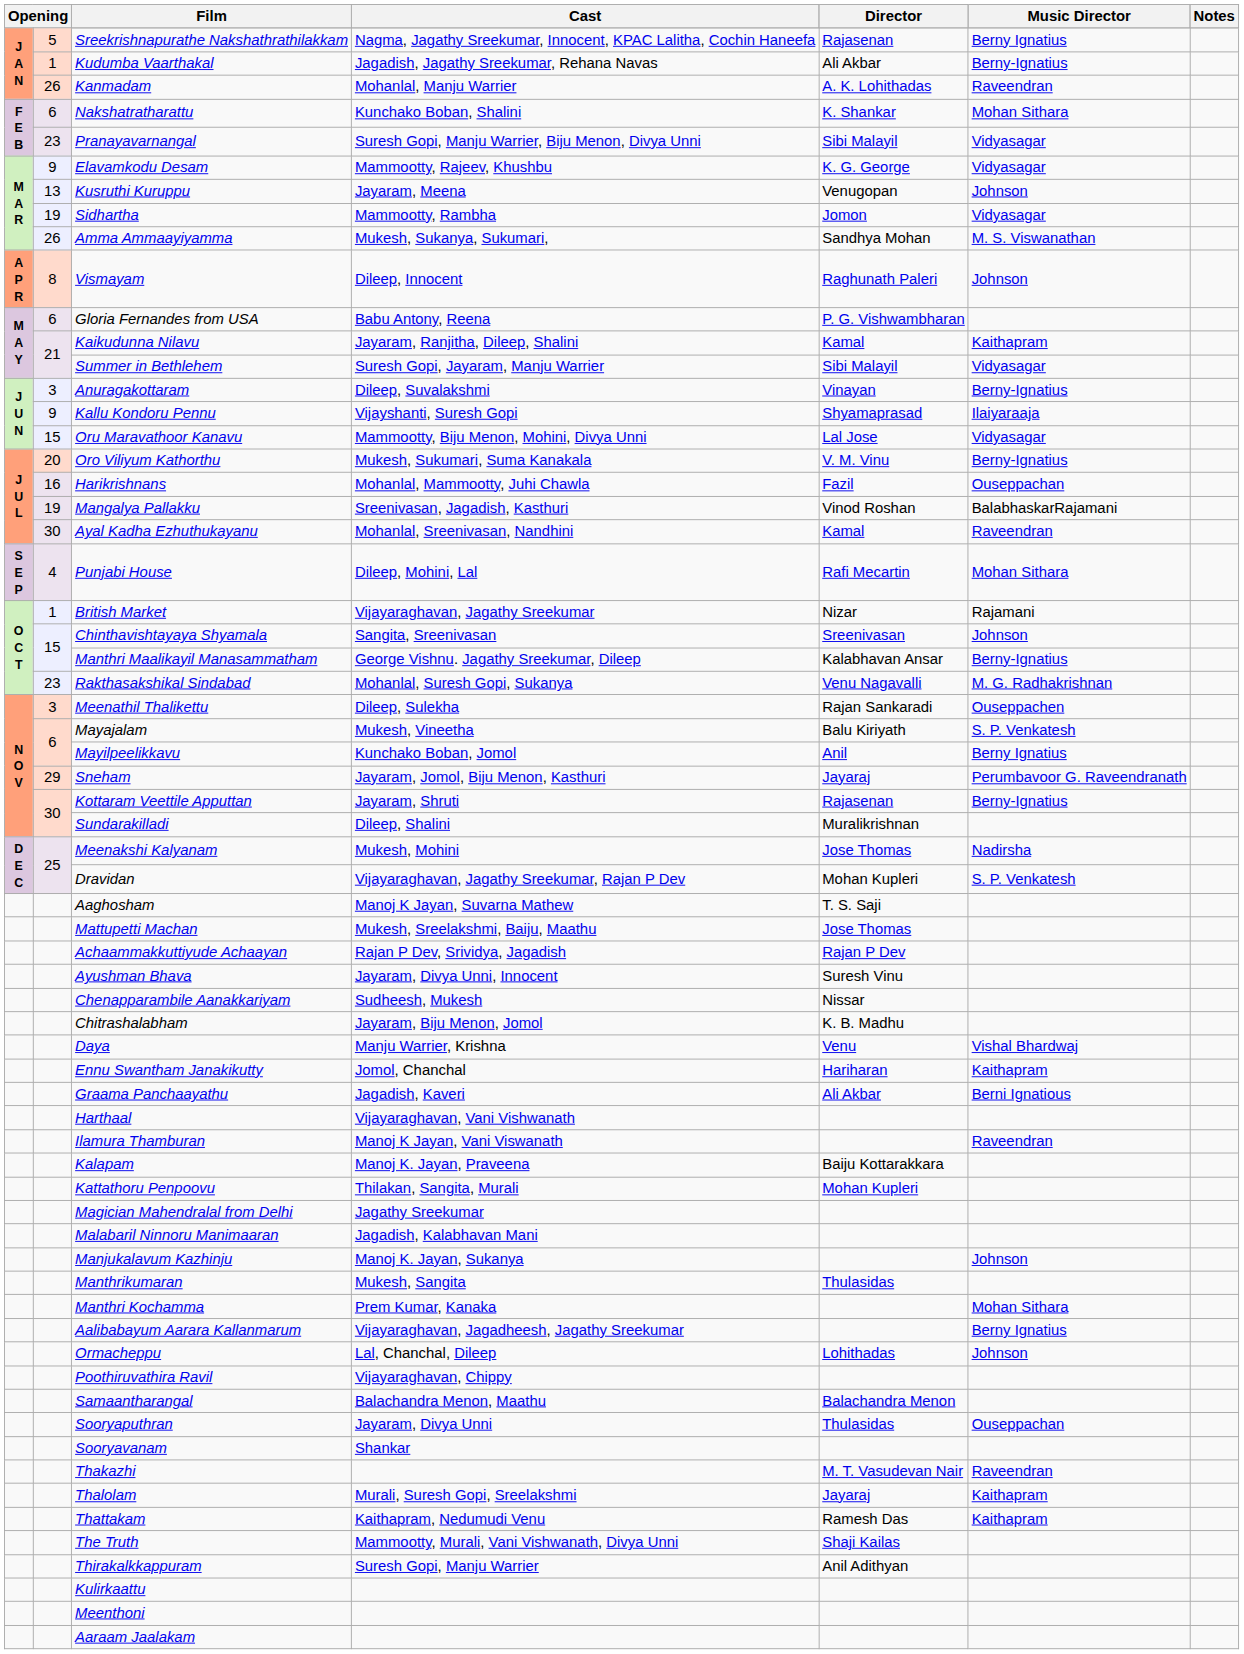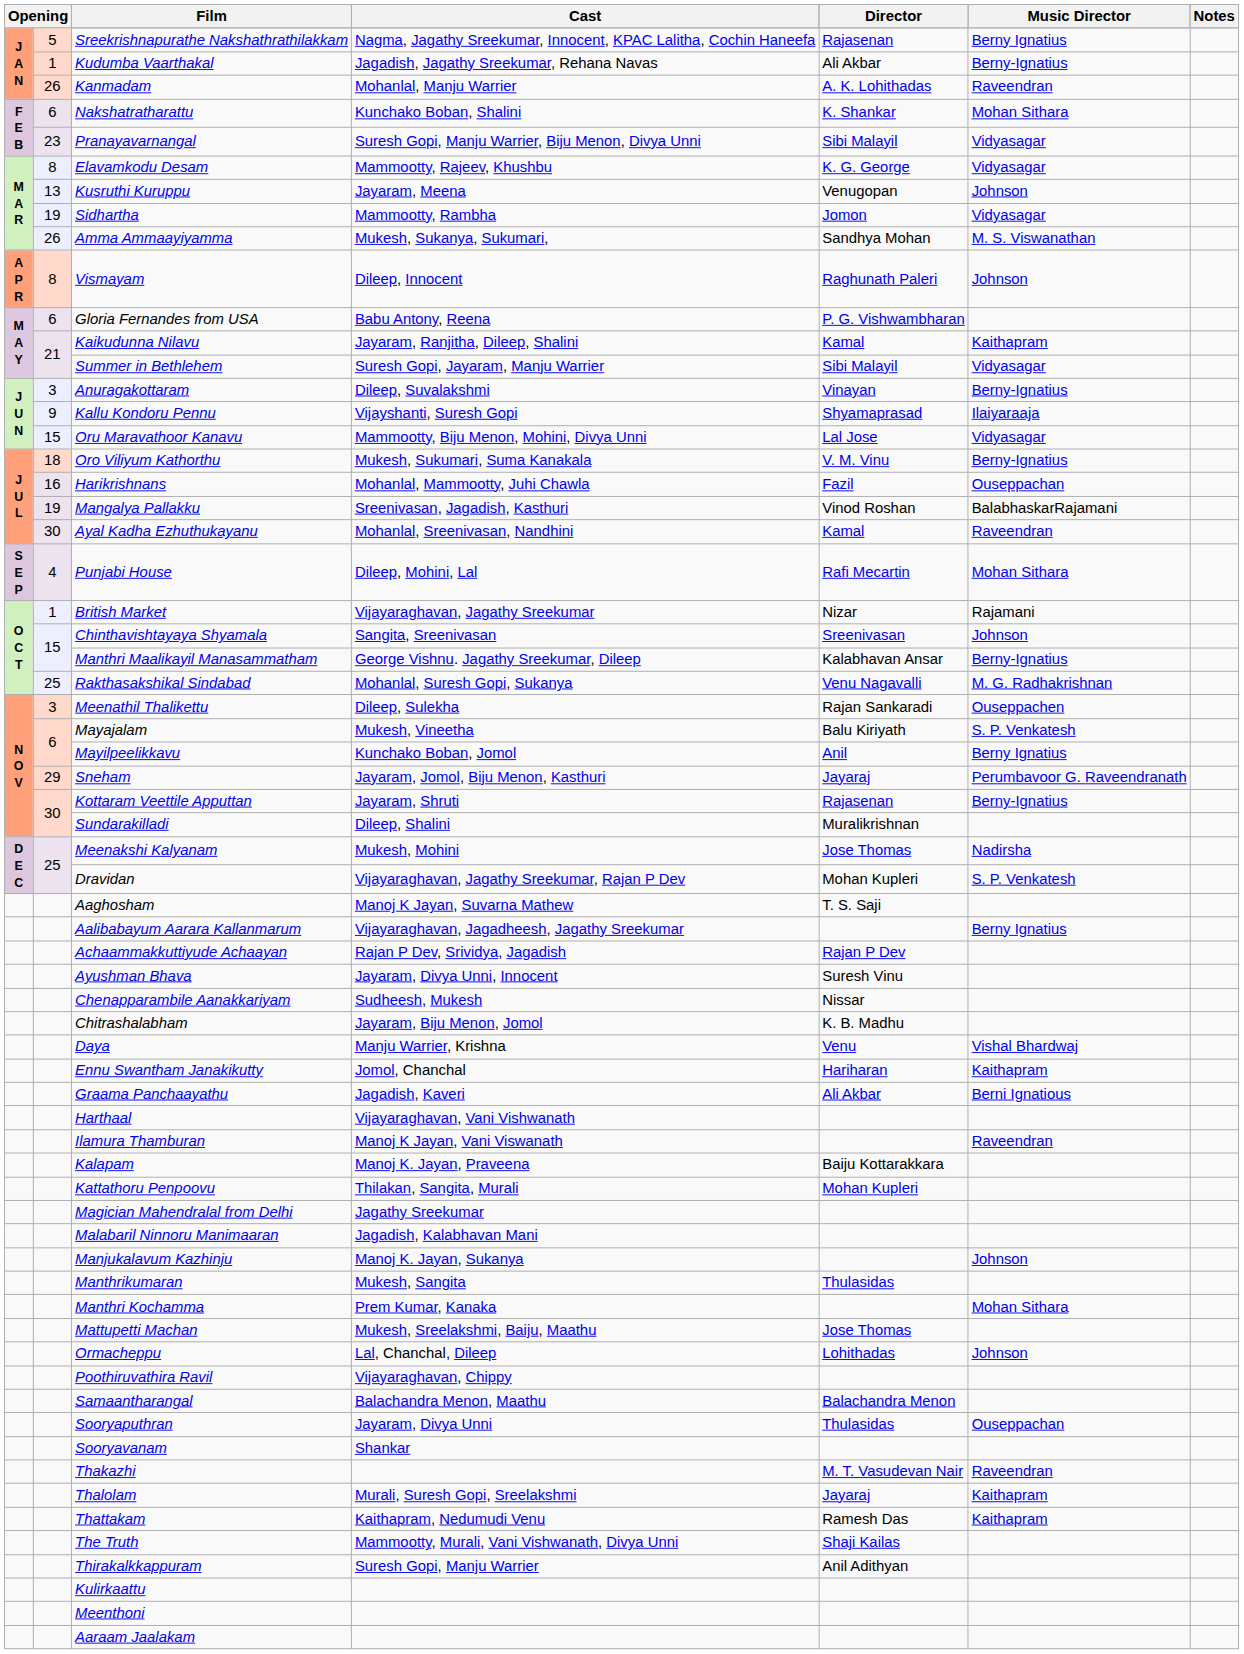(52, 167) 9 -> (52, 167) 8
(52, 460) 20 -> (52, 460) 18
(52, 683) 23 -> (52, 683) 25
rows swapped: (188, 1330) <-> (136, 928)
